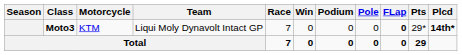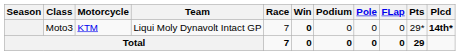(60, 27) bold -> (59, 27) normal
(310, 27) normal -> (309, 27) bold
(404, 27) bold -> (402, 27) normal
